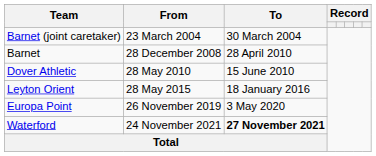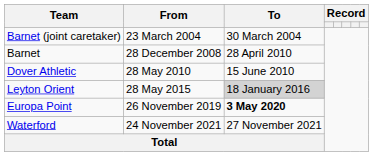(268, 89) no background -> (268, 89) lightgrey background
(256, 107) normal -> (256, 107) bold
(276, 125) bold -> (274, 125) normal
